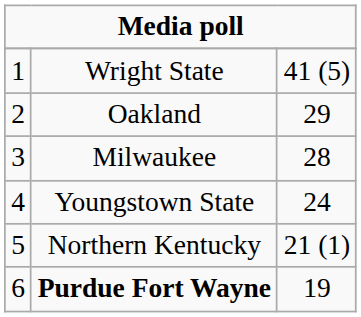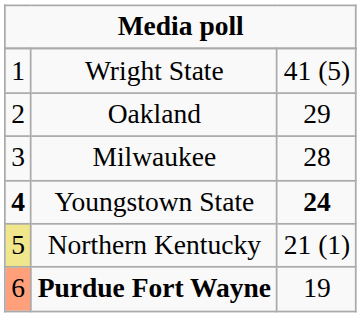(18, 201) normal -> (18, 201) bold
(317, 201) normal -> (317, 201) bold
(18, 245) no background -> (18, 245) khaki background
(18, 288) no background -> (18, 288) lightsalmon background
